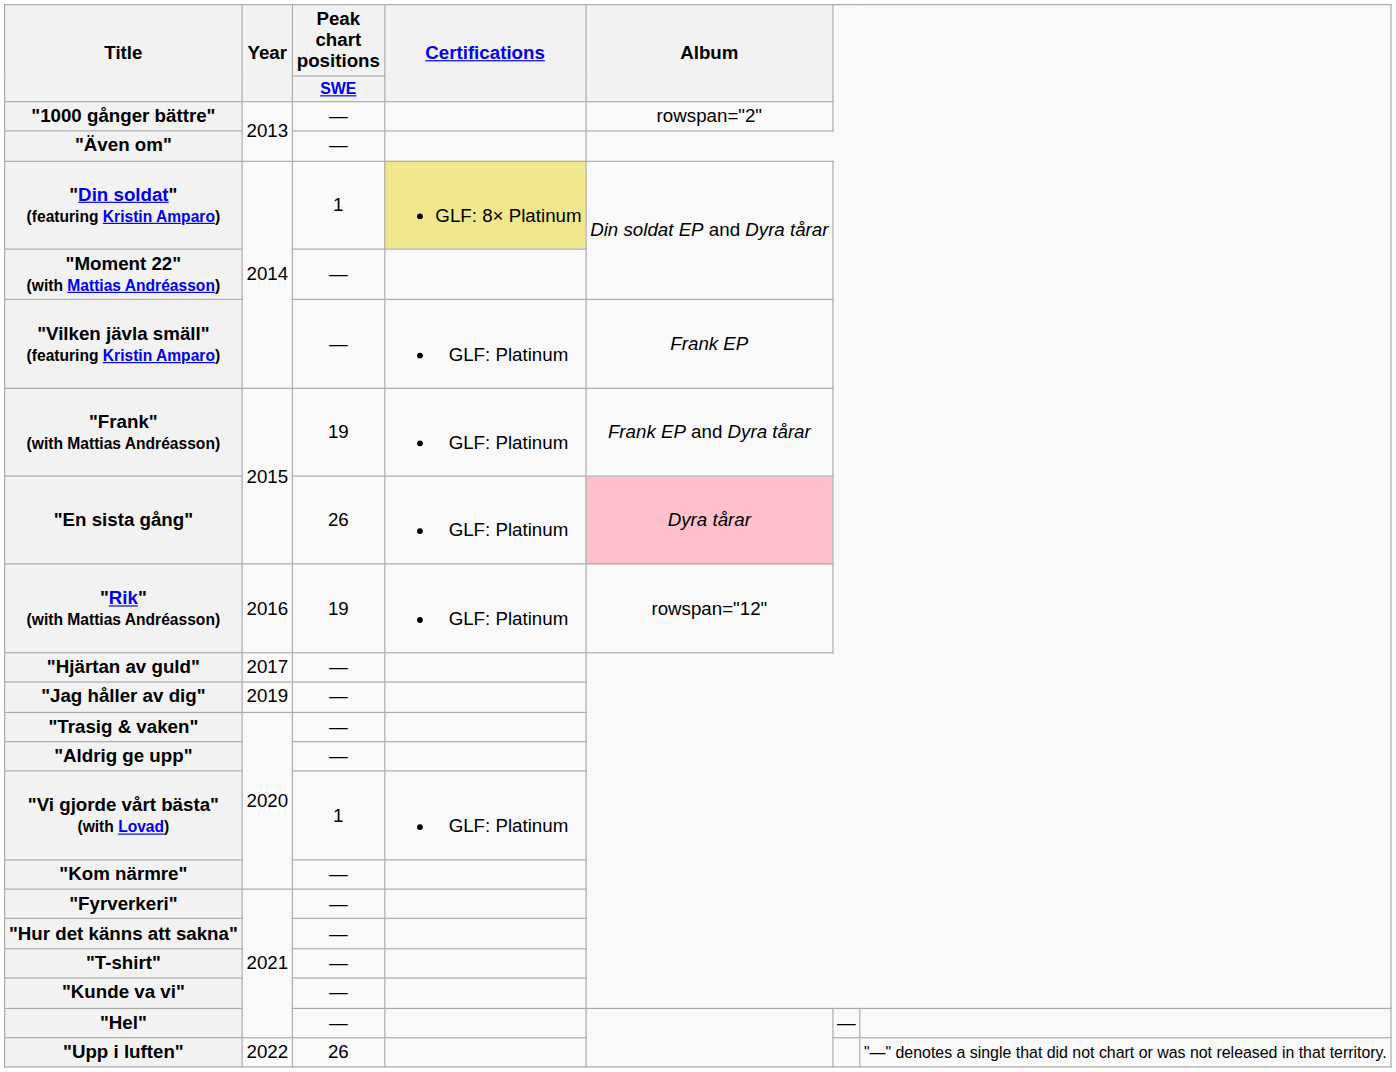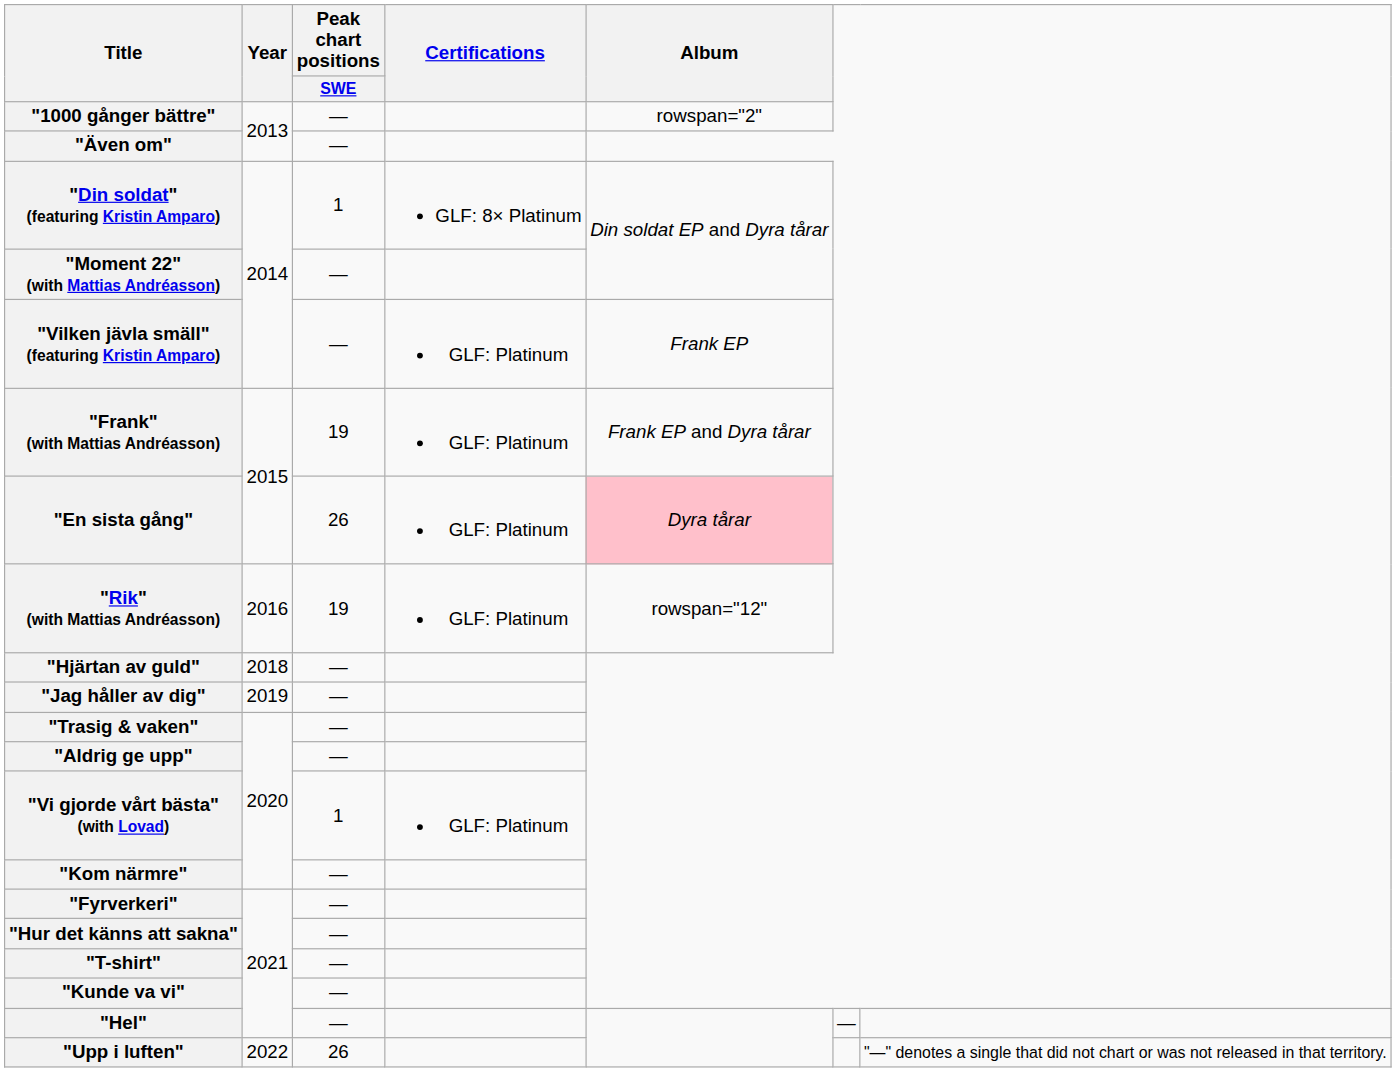(485, 215) khaki background -> (485, 215) no background
(267, 667) 2017 -> (267, 667) 2018
